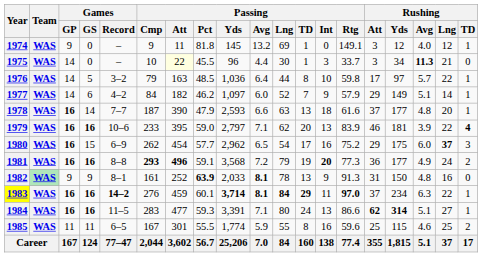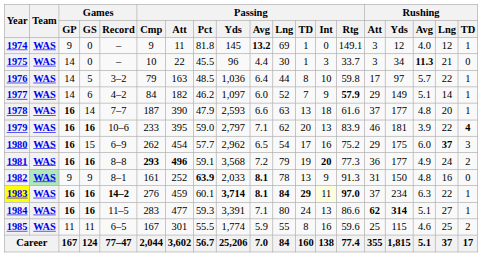(261, 45) normal -> (261, 45) bold
(179, 62) lightyellow background -> (179, 62) no background
(350, 95) normal -> (350, 95) bold
(326, 194) no background -> (326, 194) lightyellow background
